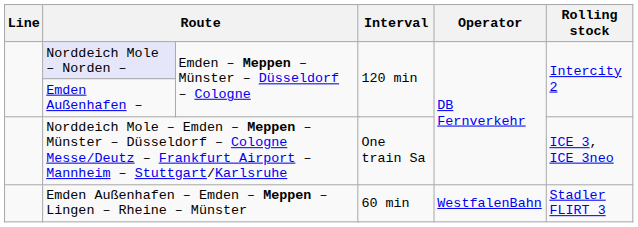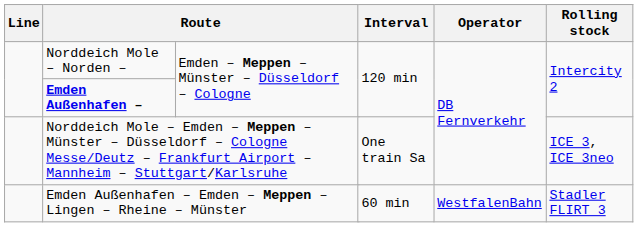(102, 60) lavender background -> (102, 60) no background
(94, 98) normal -> (94, 98) bold
